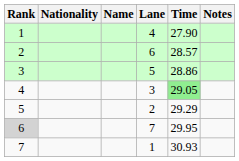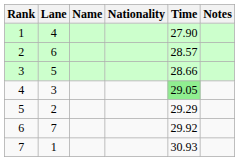columns swapped: (152, 14) <-> (69, 14)
(184, 71) 28.86 -> (184, 71) 28.66
(21, 128) lightgrey background -> (21, 128) no background
(184, 128) 29.95 -> (184, 128) 29.92
